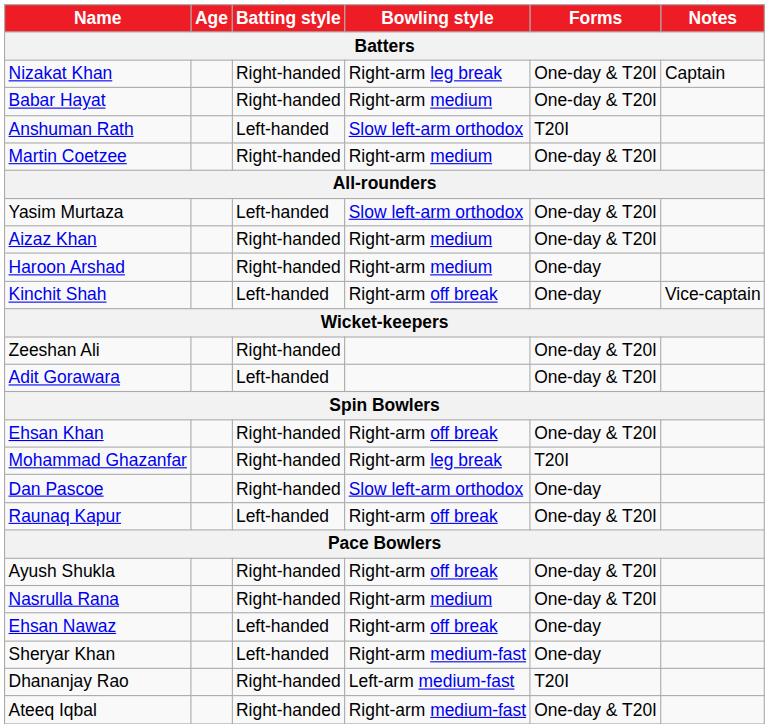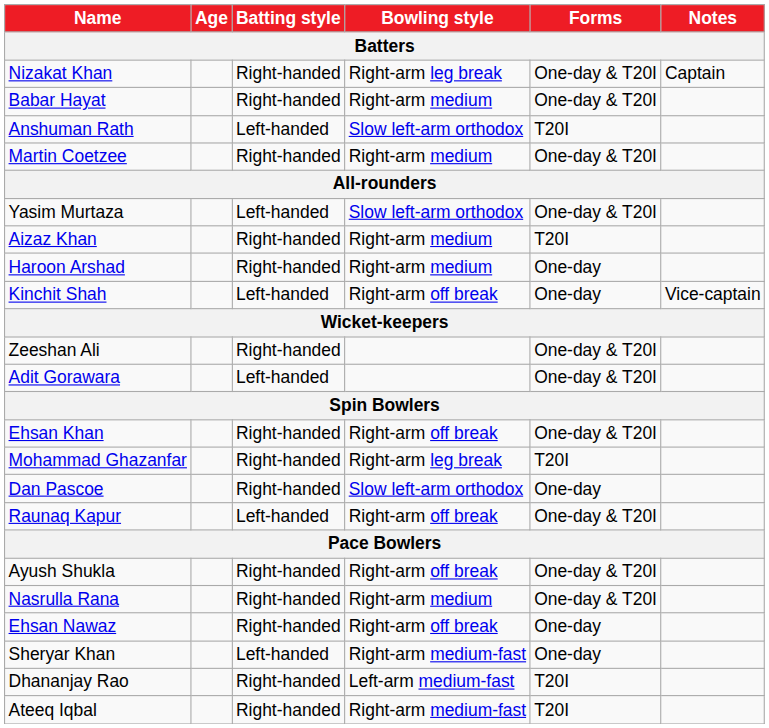(596, 239) One-day & T20I -> (552, 239) T20I
(283, 626) Left-handed -> (288, 626) Right-handed
(596, 709) One-day & T20I -> (552, 709) T20I
